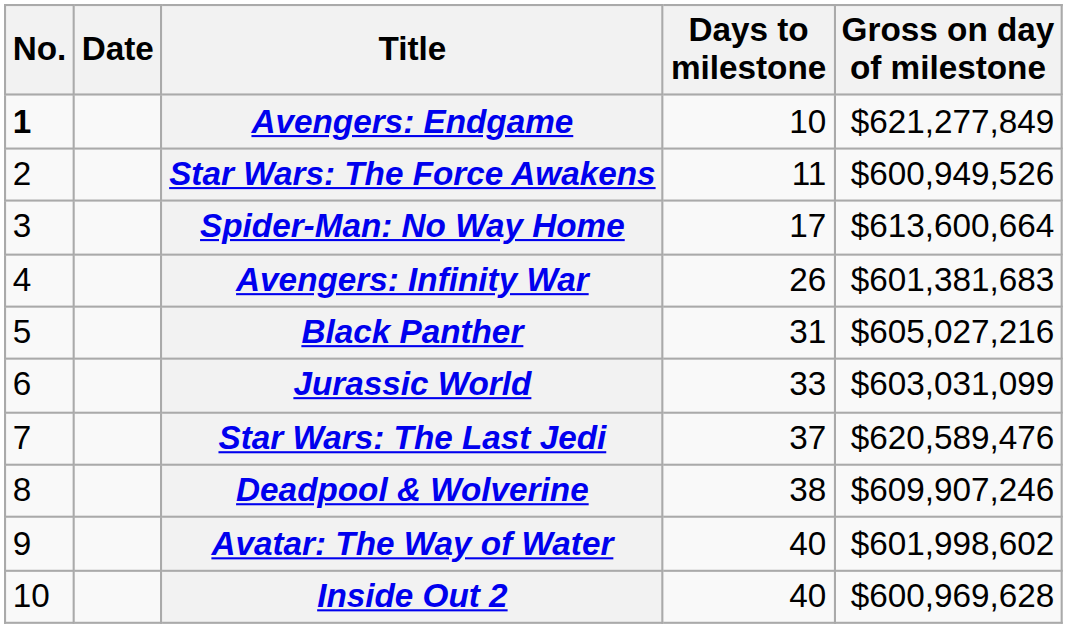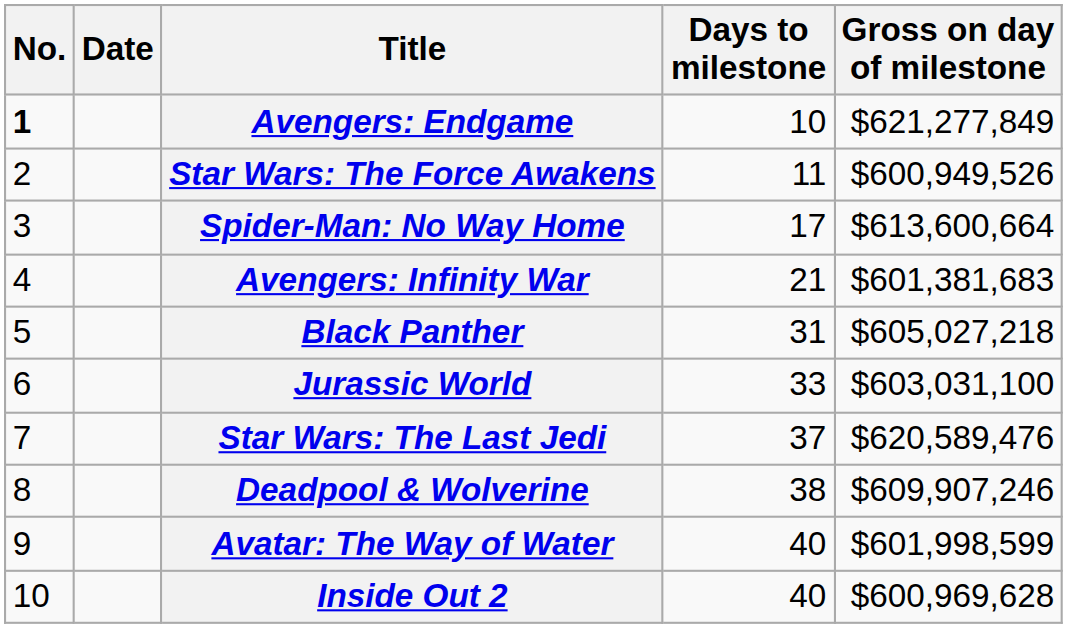(808, 279) 26 -> (808, 279) 21
(953, 332) $605,027,216 -> (953, 332) $605,027,218
(953, 385) $603,031,099 -> (953, 385) $603,031,100
(953, 543) $601,998,602 -> (953, 543) $601,998,599
